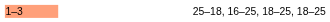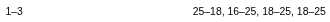(14, 11) lightsalmon background -> (14, 11) no background
